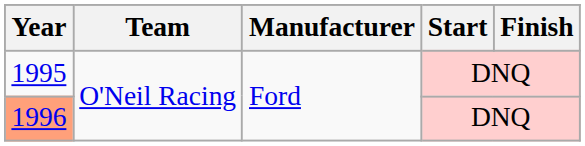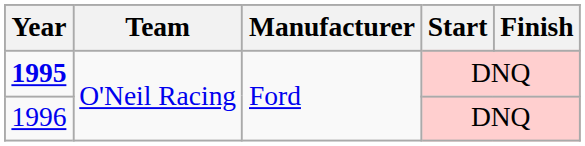(39, 72) normal -> (39, 72) bold
(39, 118) lightsalmon background -> (39, 118) no background
